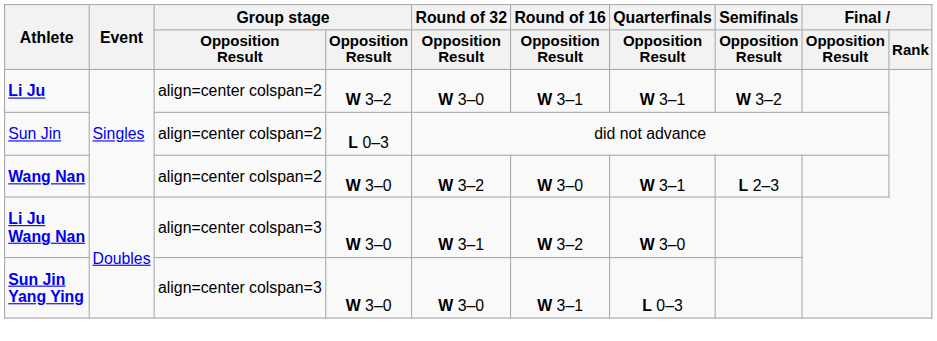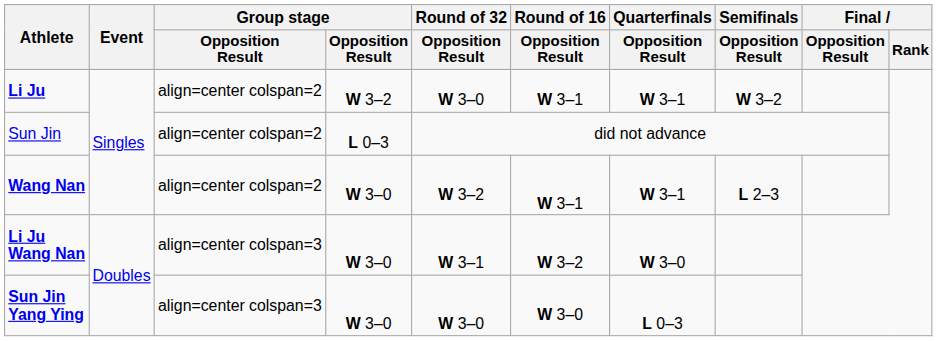(560, 185) W 3–0 -> (560, 203) W 3–1
(560, 306) W 3–1 -> (560, 315) W 3–0
